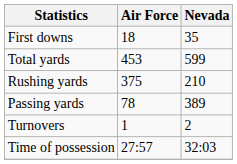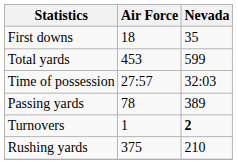rows swapped: (48, 81) <-> (61, 147)
(188, 125) normal -> (188, 125) bold
